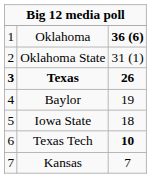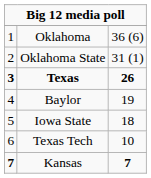(128, 36) bold -> (128, 36) normal
(128, 141) bold -> (128, 141) normal
(11, 162) normal -> (11, 162) bold
(128, 162) normal -> (128, 162) bold
